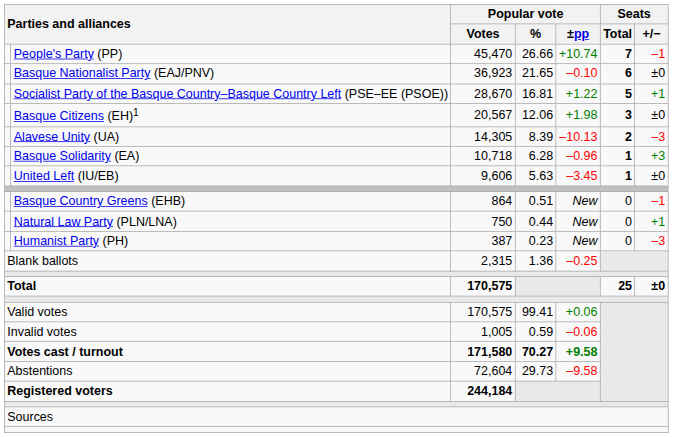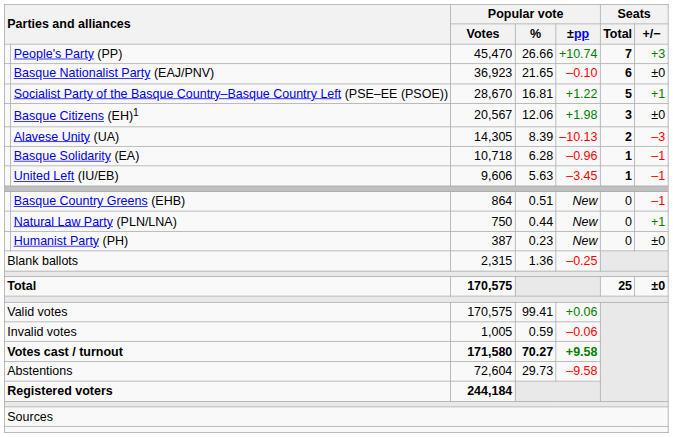(658, 53) –1 -> (658, 53) +3
(658, 156) +3 -> (658, 156) –1
(658, 176) ±0 -> (658, 176) –1
(658, 241) –3 -> (658, 241) ±0
